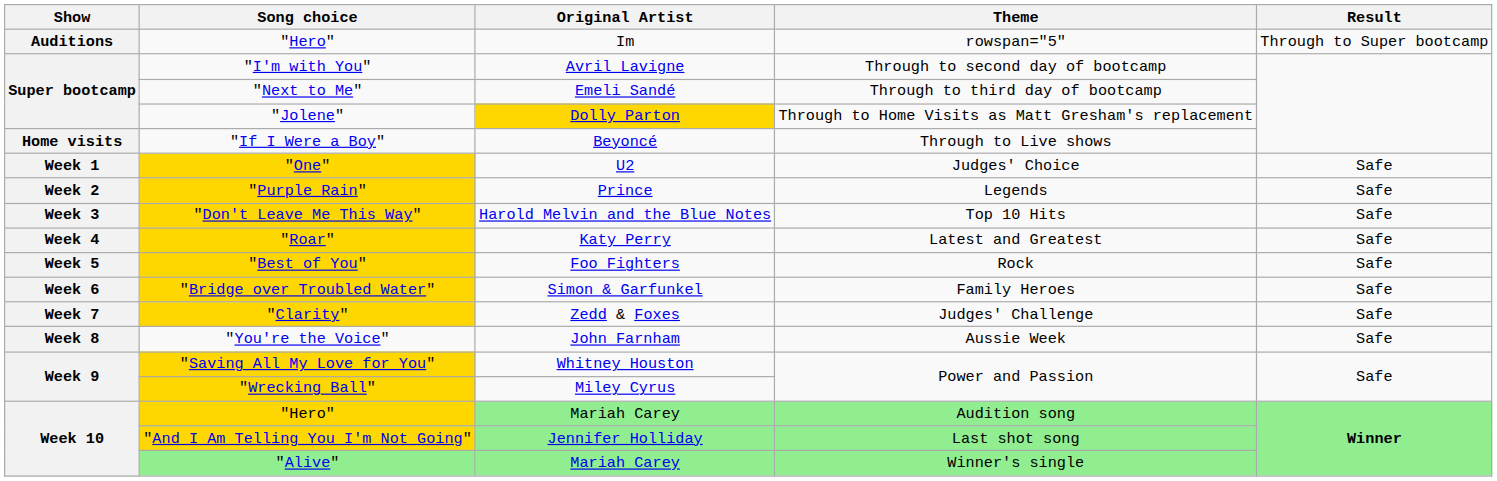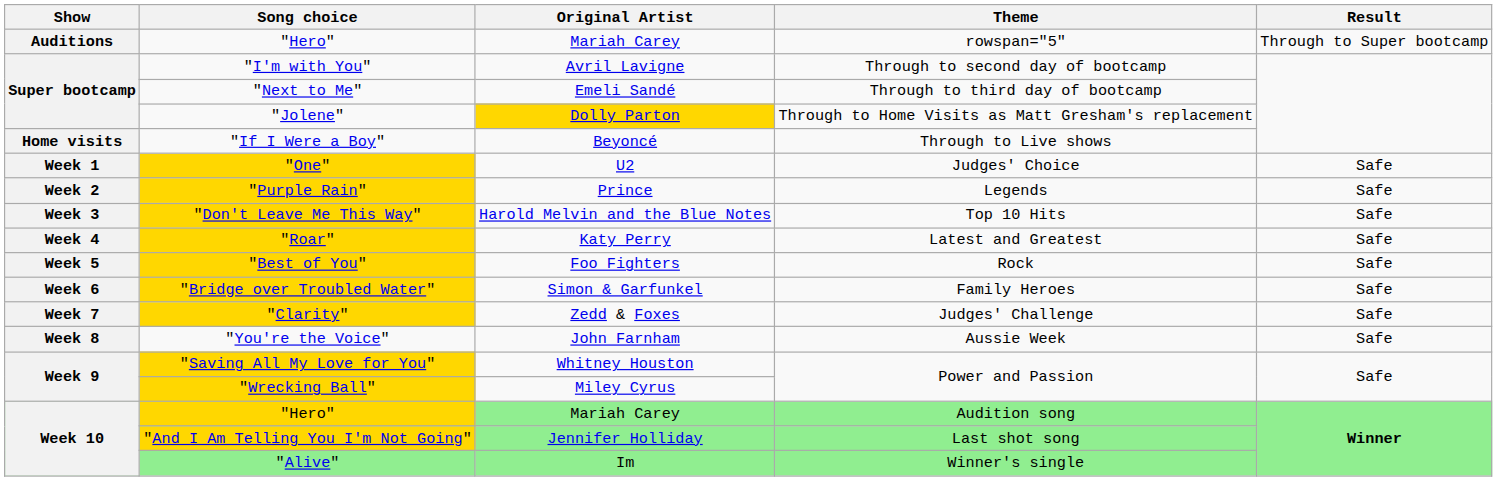(625, 42) Im -> (625, 42) Mariah Carey
(625, 463) Mariah Carey -> (625, 463) Im
